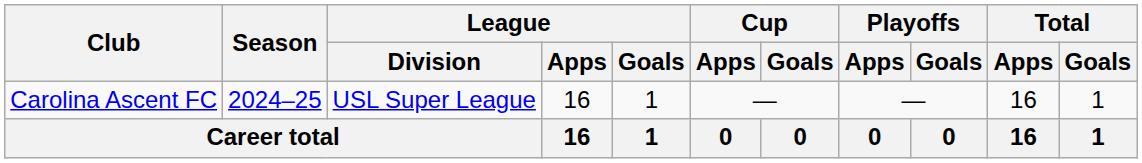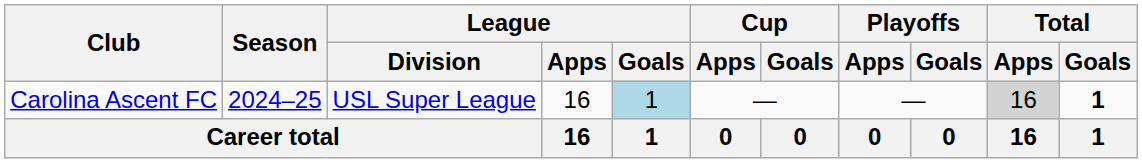(651, 99) no background -> (651, 99) lightblue background
(1023, 99) no background -> (1023, 99) lightgrey background
(1098, 99) normal -> (1098, 99) bold
